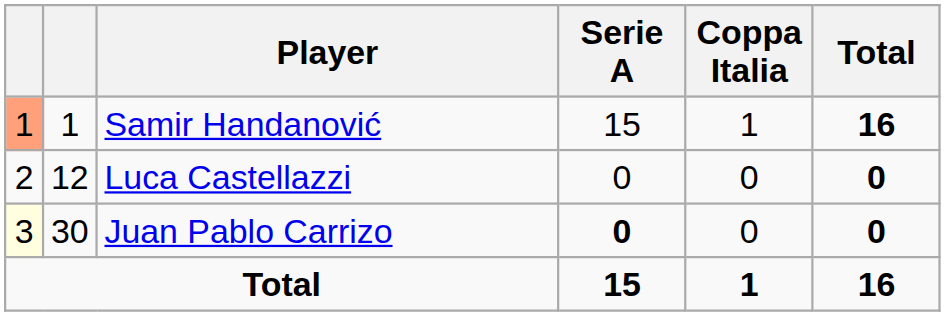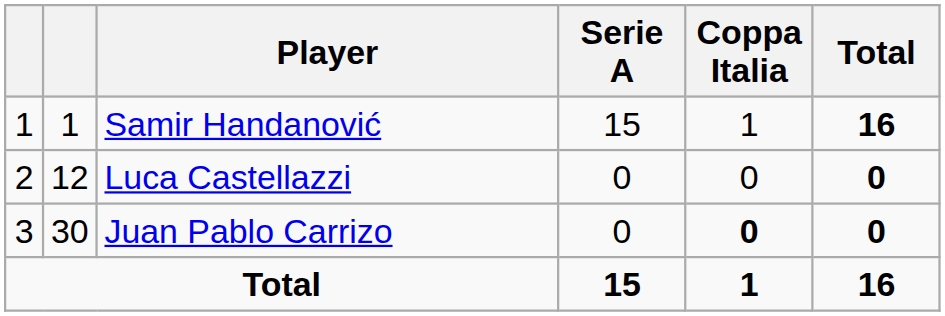(24, 124) lightsalmon background -> (24, 124) no background
(24, 231) lightyellow background -> (24, 231) no background
(622, 231) bold -> (622, 231) normal
(749, 231) normal -> (749, 231) bold
